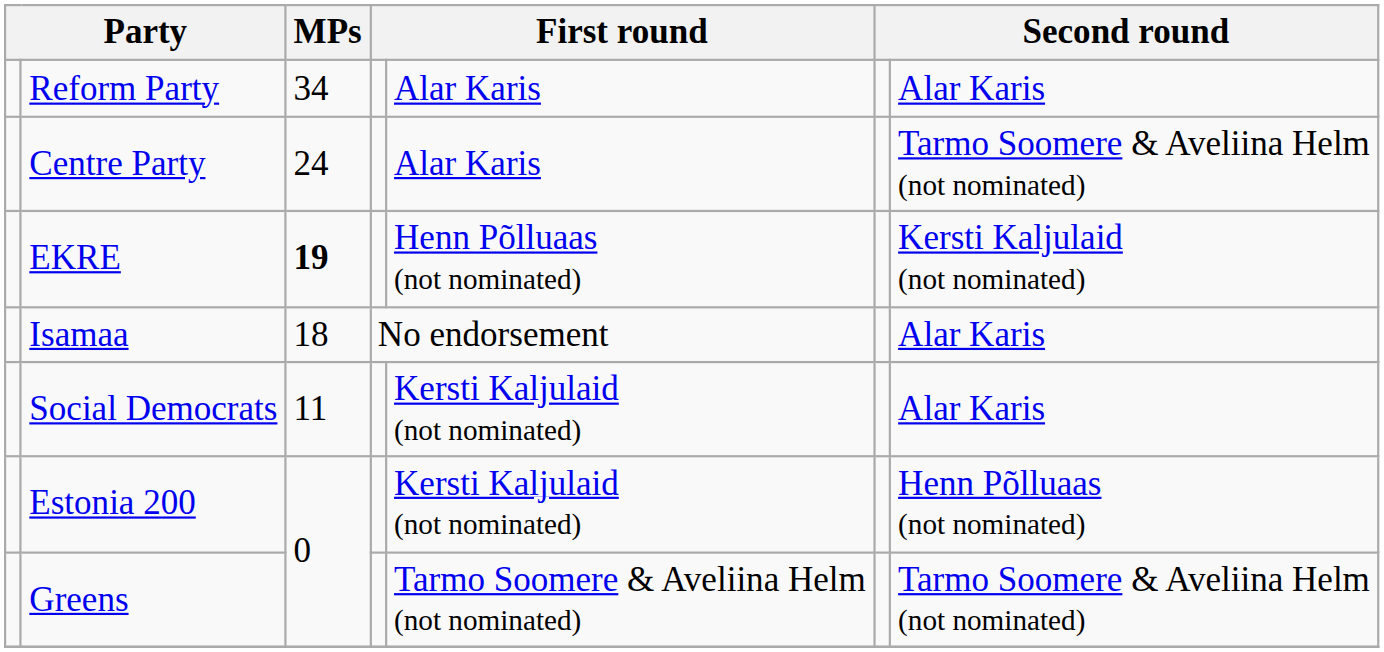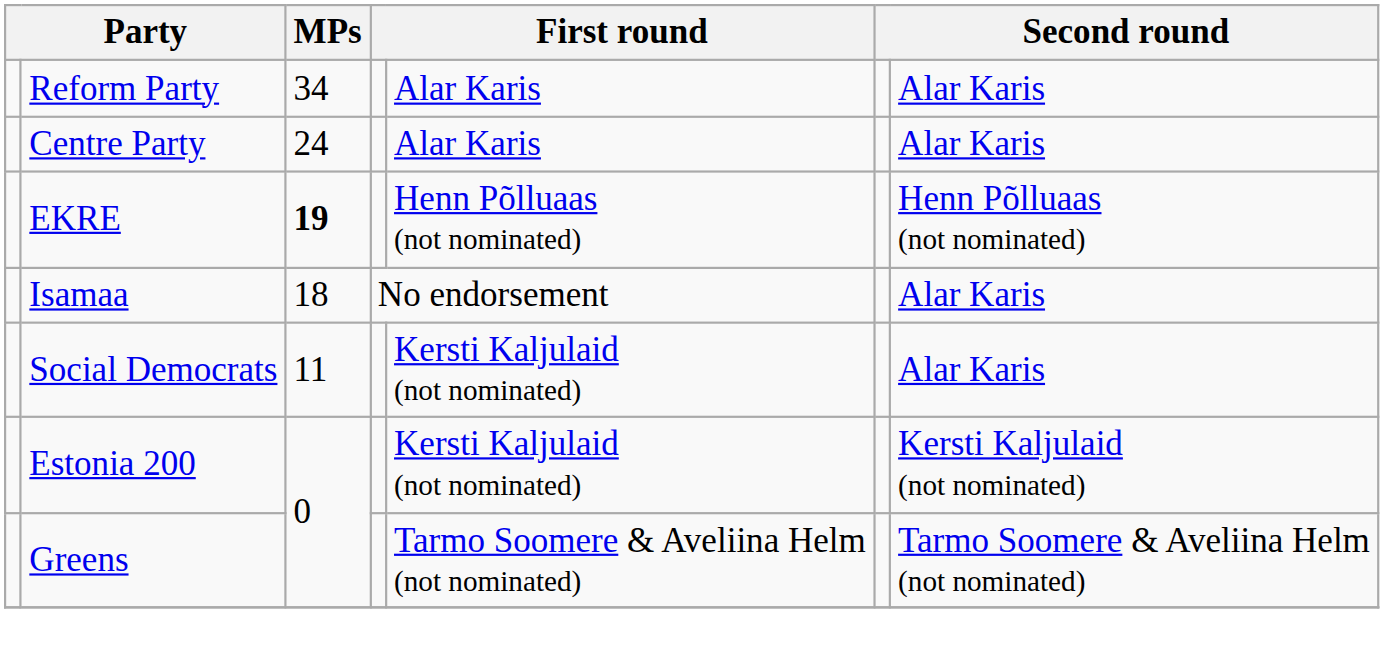(1134, 163) Tarmo Soomere & Aveliina Helm (not nominated) -> (972, 143) Alar Karis
(1010, 258) Kersti Kaljulaid (not nominated) -> (1000, 218) Henn Põlluaas (not nominated)
(1000, 503) Henn Põlluaas (not nominated) -> (1010, 464) Kersti Kaljulaid (not nominated)
